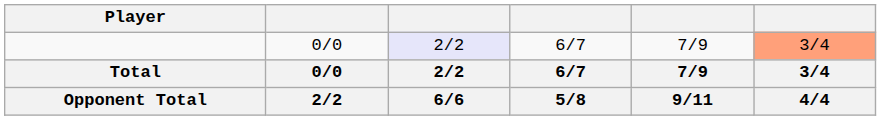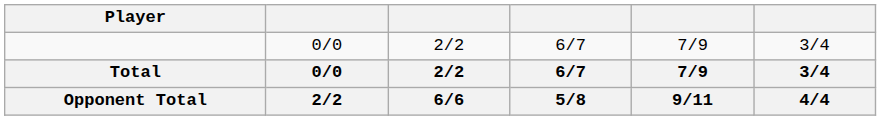(449, 46) lavender background -> (449, 46) no background
(814, 46) lightsalmon background -> (814, 46) no background
